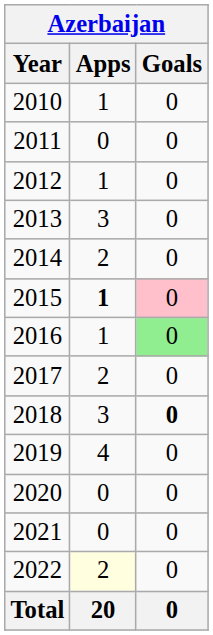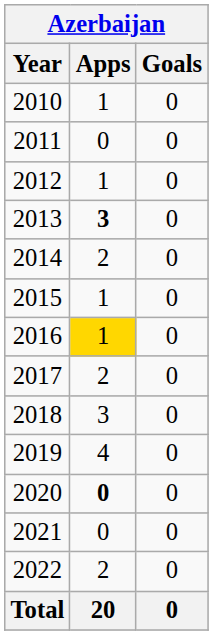(103, 219) normal -> (103, 219) bold
(103, 297) bold -> (103, 297) normal
(172, 297) pink background -> (172, 297) no background
(103, 336) no background -> (103, 336) gold background
(172, 336) lightgreen background -> (172, 336) no background
(172, 414) bold -> (172, 414) normal
(103, 492) normal -> (103, 492) bold
(103, 571) lightyellow background -> (103, 571) no background
